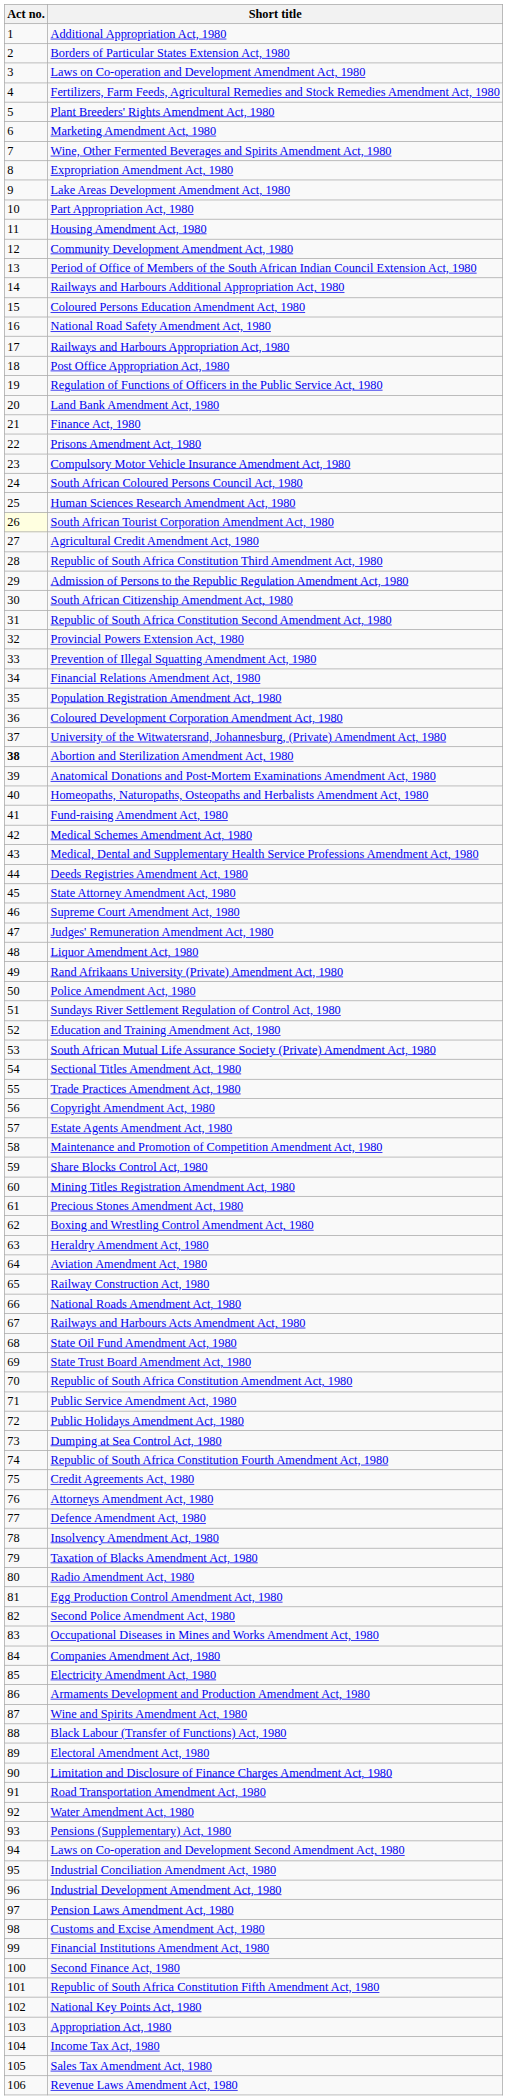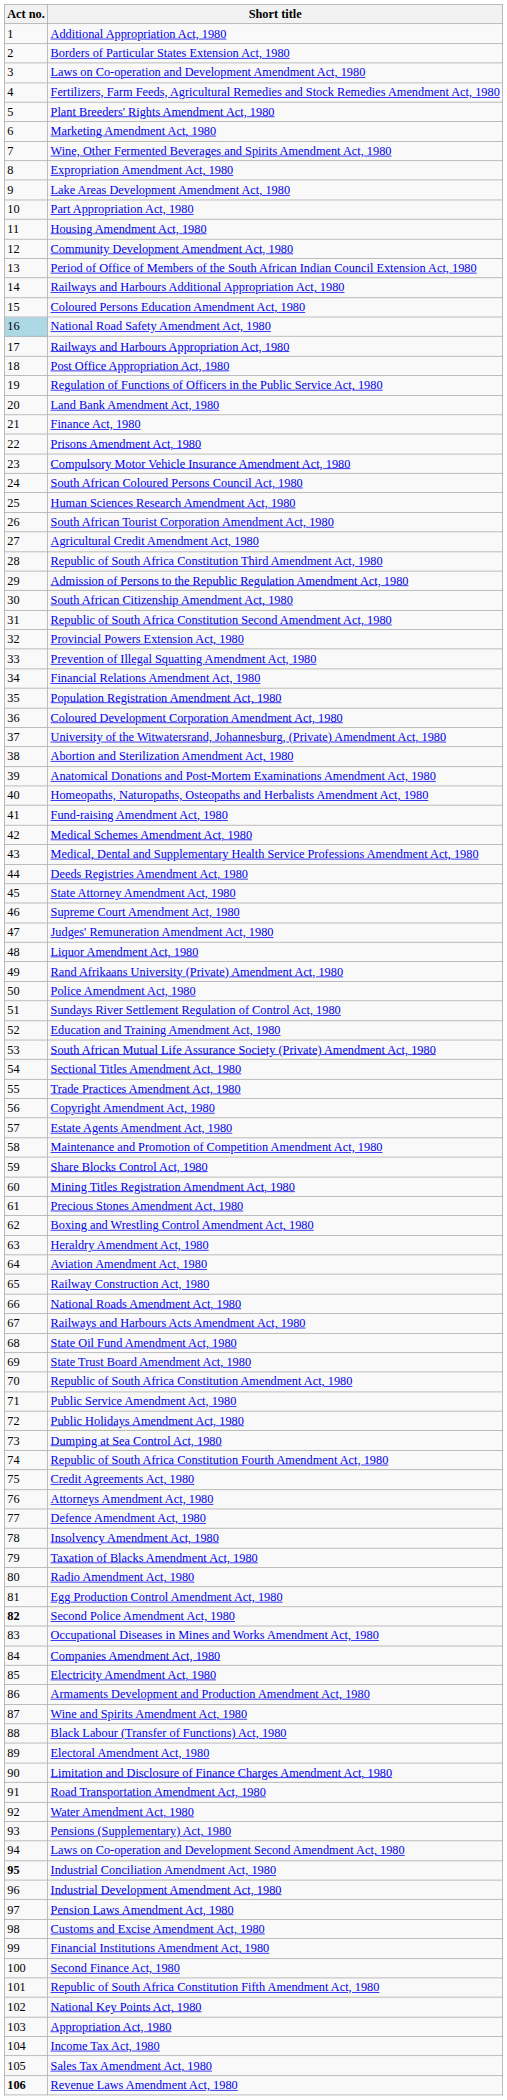(13, 326) no background -> (13, 326) lightblue background
(13, 522) lightyellow background -> (13, 522) no background
(13, 756) bold -> (13, 756) normal
(13, 1616) normal -> (13, 1616) bold
(13, 1870) normal -> (13, 1870) bold
(16, 2085) normal -> (16, 2085) bold
